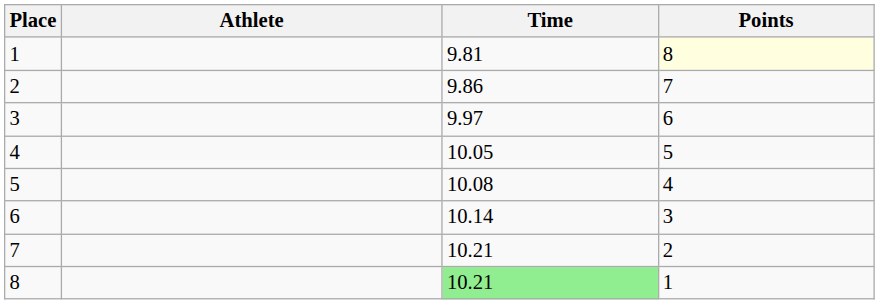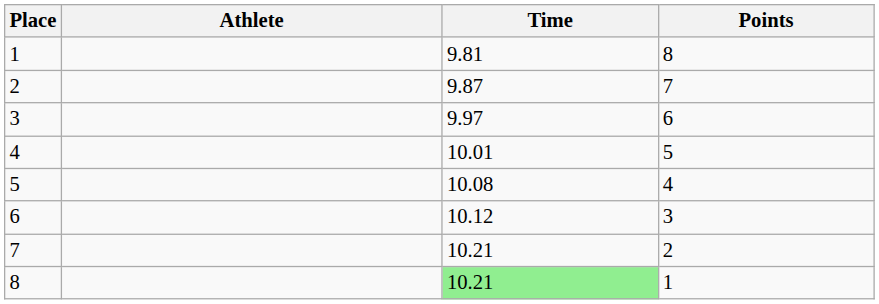(668, 53) lightyellow background -> (668, 53) no background
(465, 86) 9.86 -> (465, 86) 9.87
(470, 151) 10.05 -> (470, 151) 10.01
(470, 217) 10.14 -> (470, 217) 10.12
